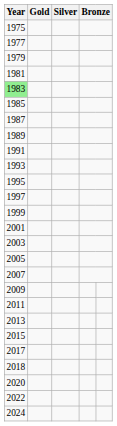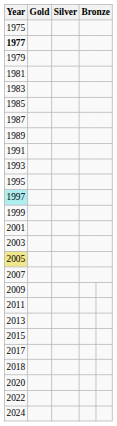(16, 43) normal -> (16, 43) bold
(16, 89) lightgreen background -> (16, 89) no background
(16, 197) no background -> (16, 197) paleturquoise background
(16, 259) no background -> (16, 259) khaki background
